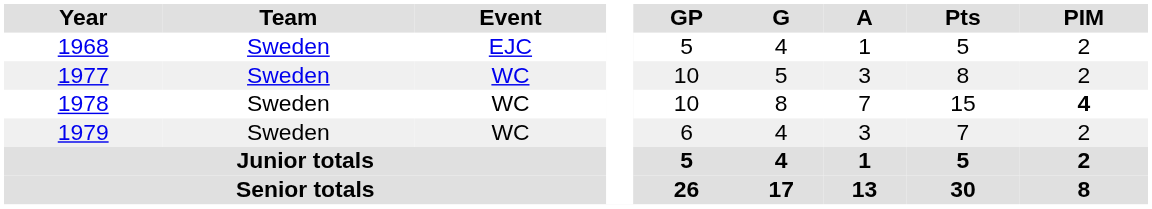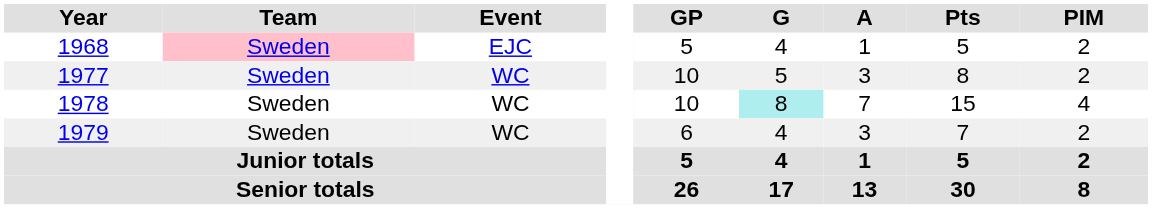(288, 46) no background -> (288, 46) pink background
(781, 103) no background -> (781, 103) paleturquoise background
(1084, 103) bold -> (1084, 103) normal
